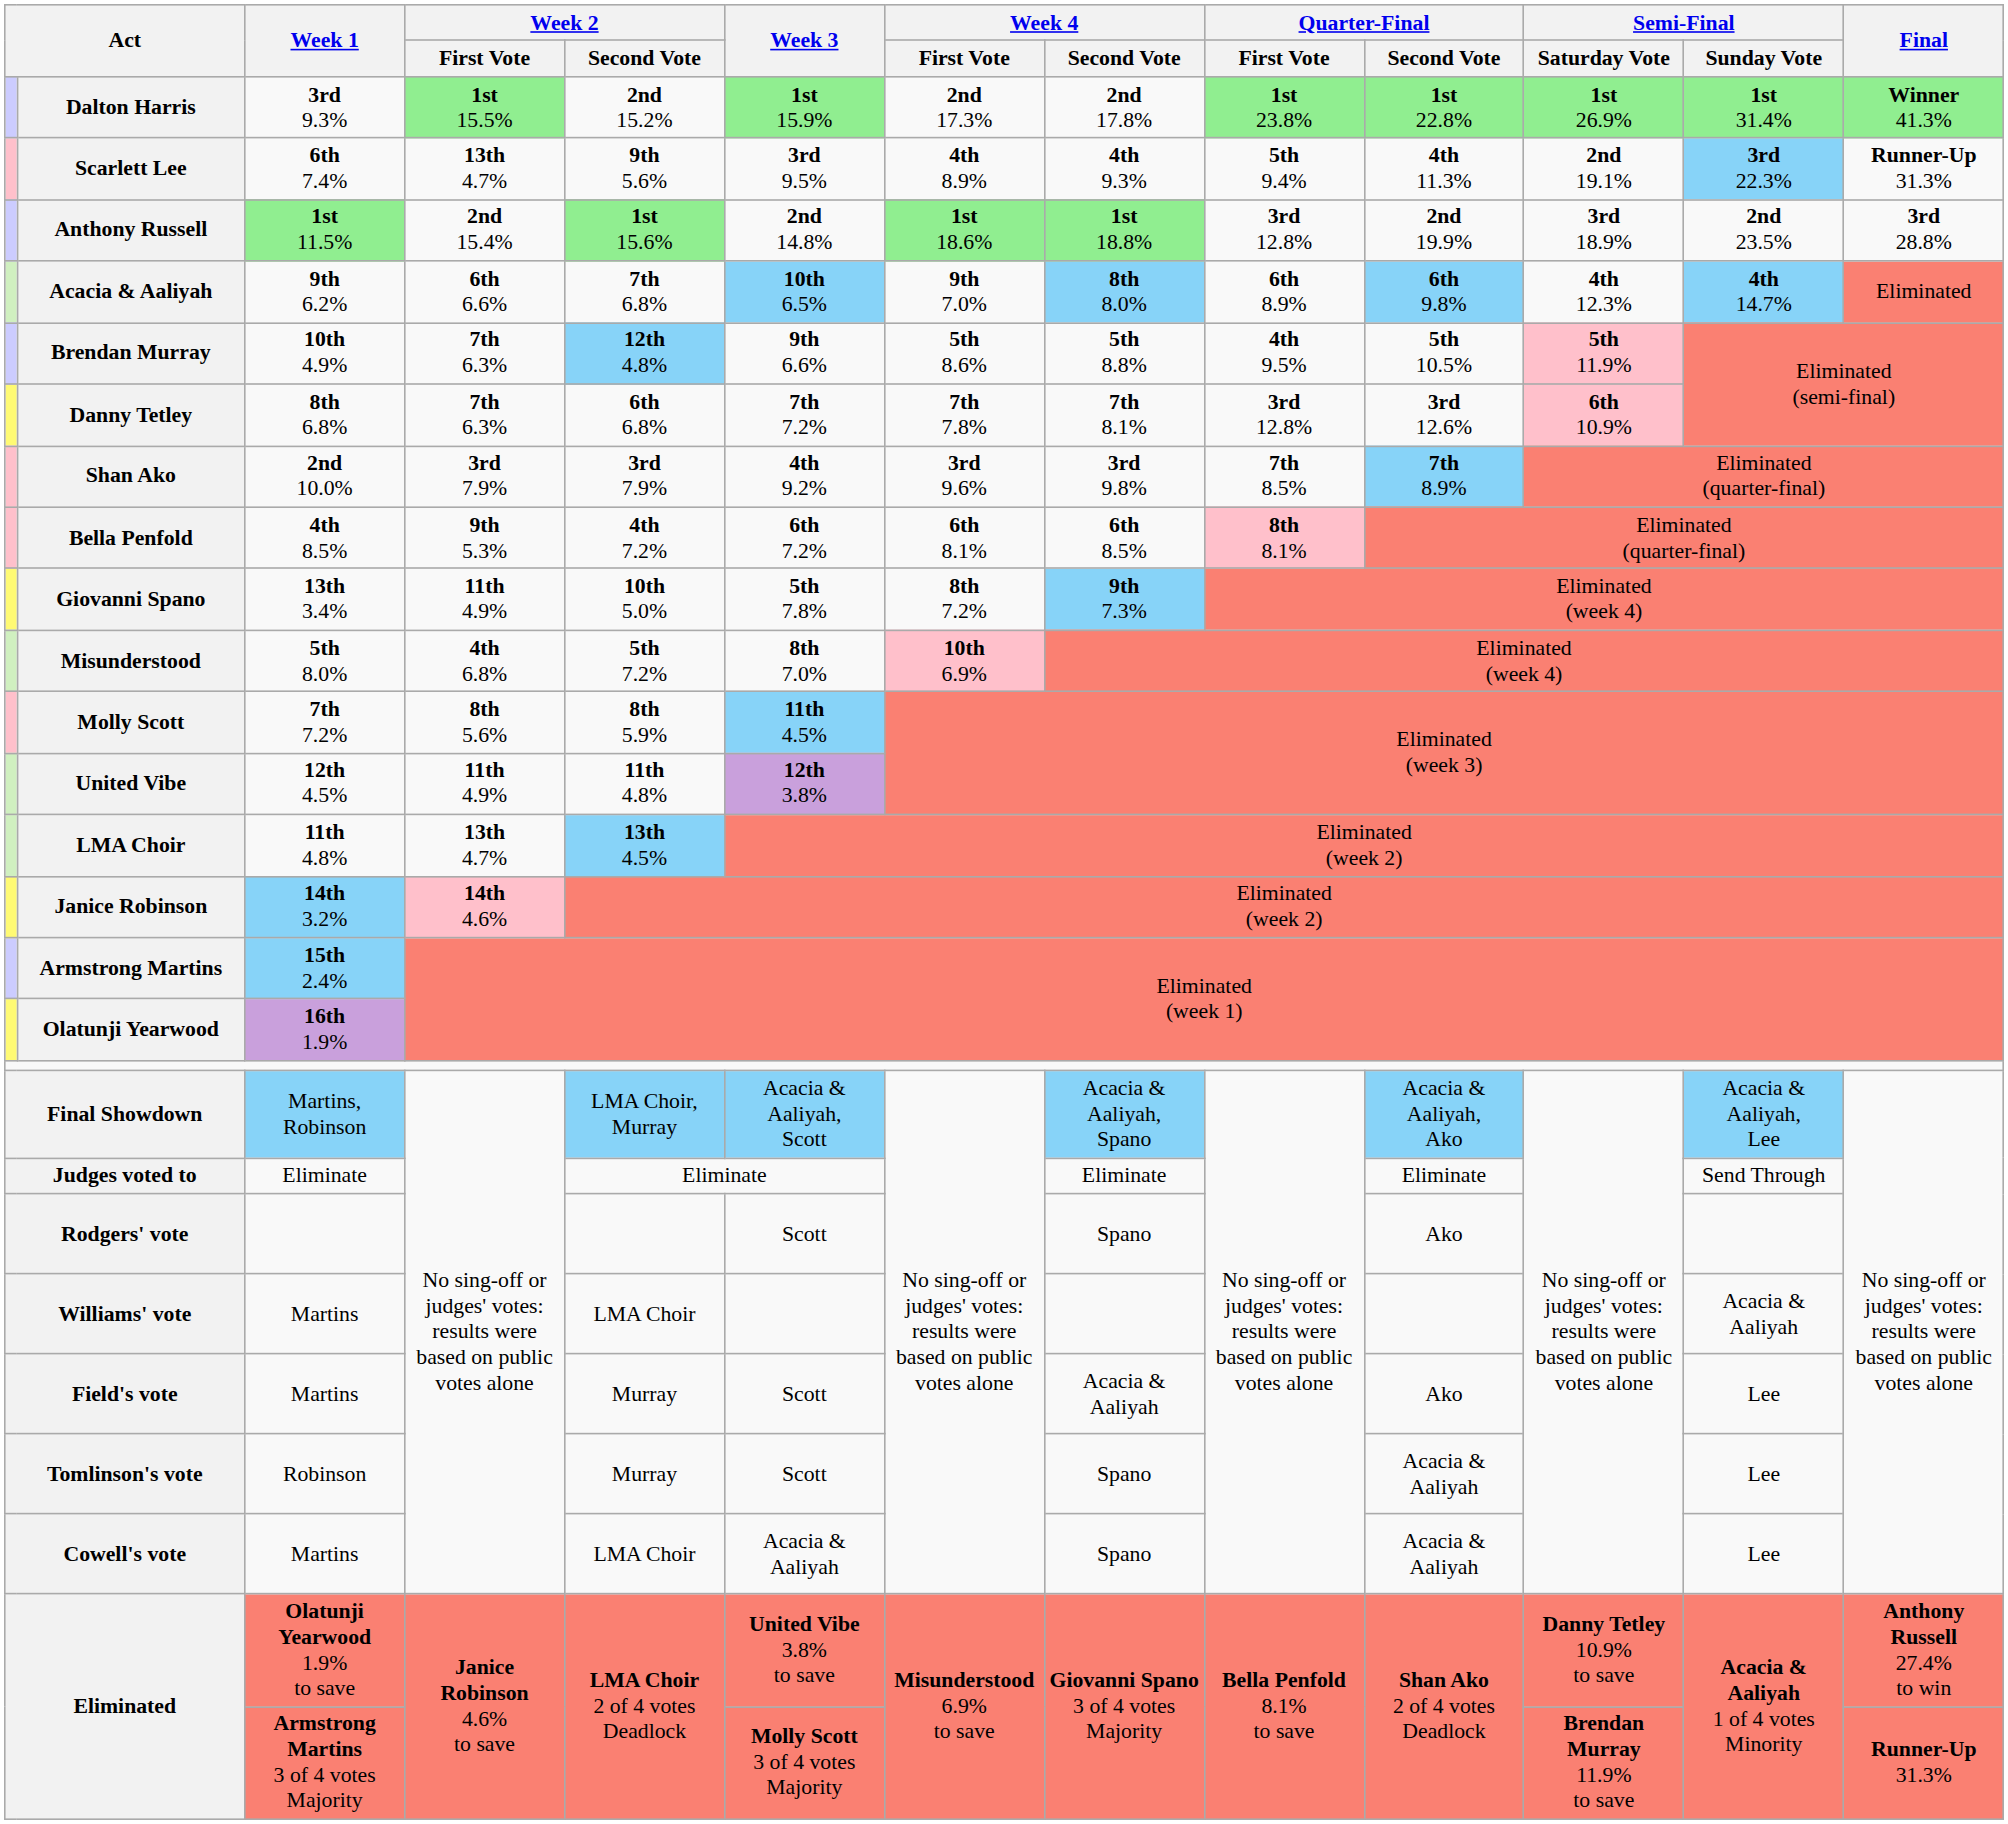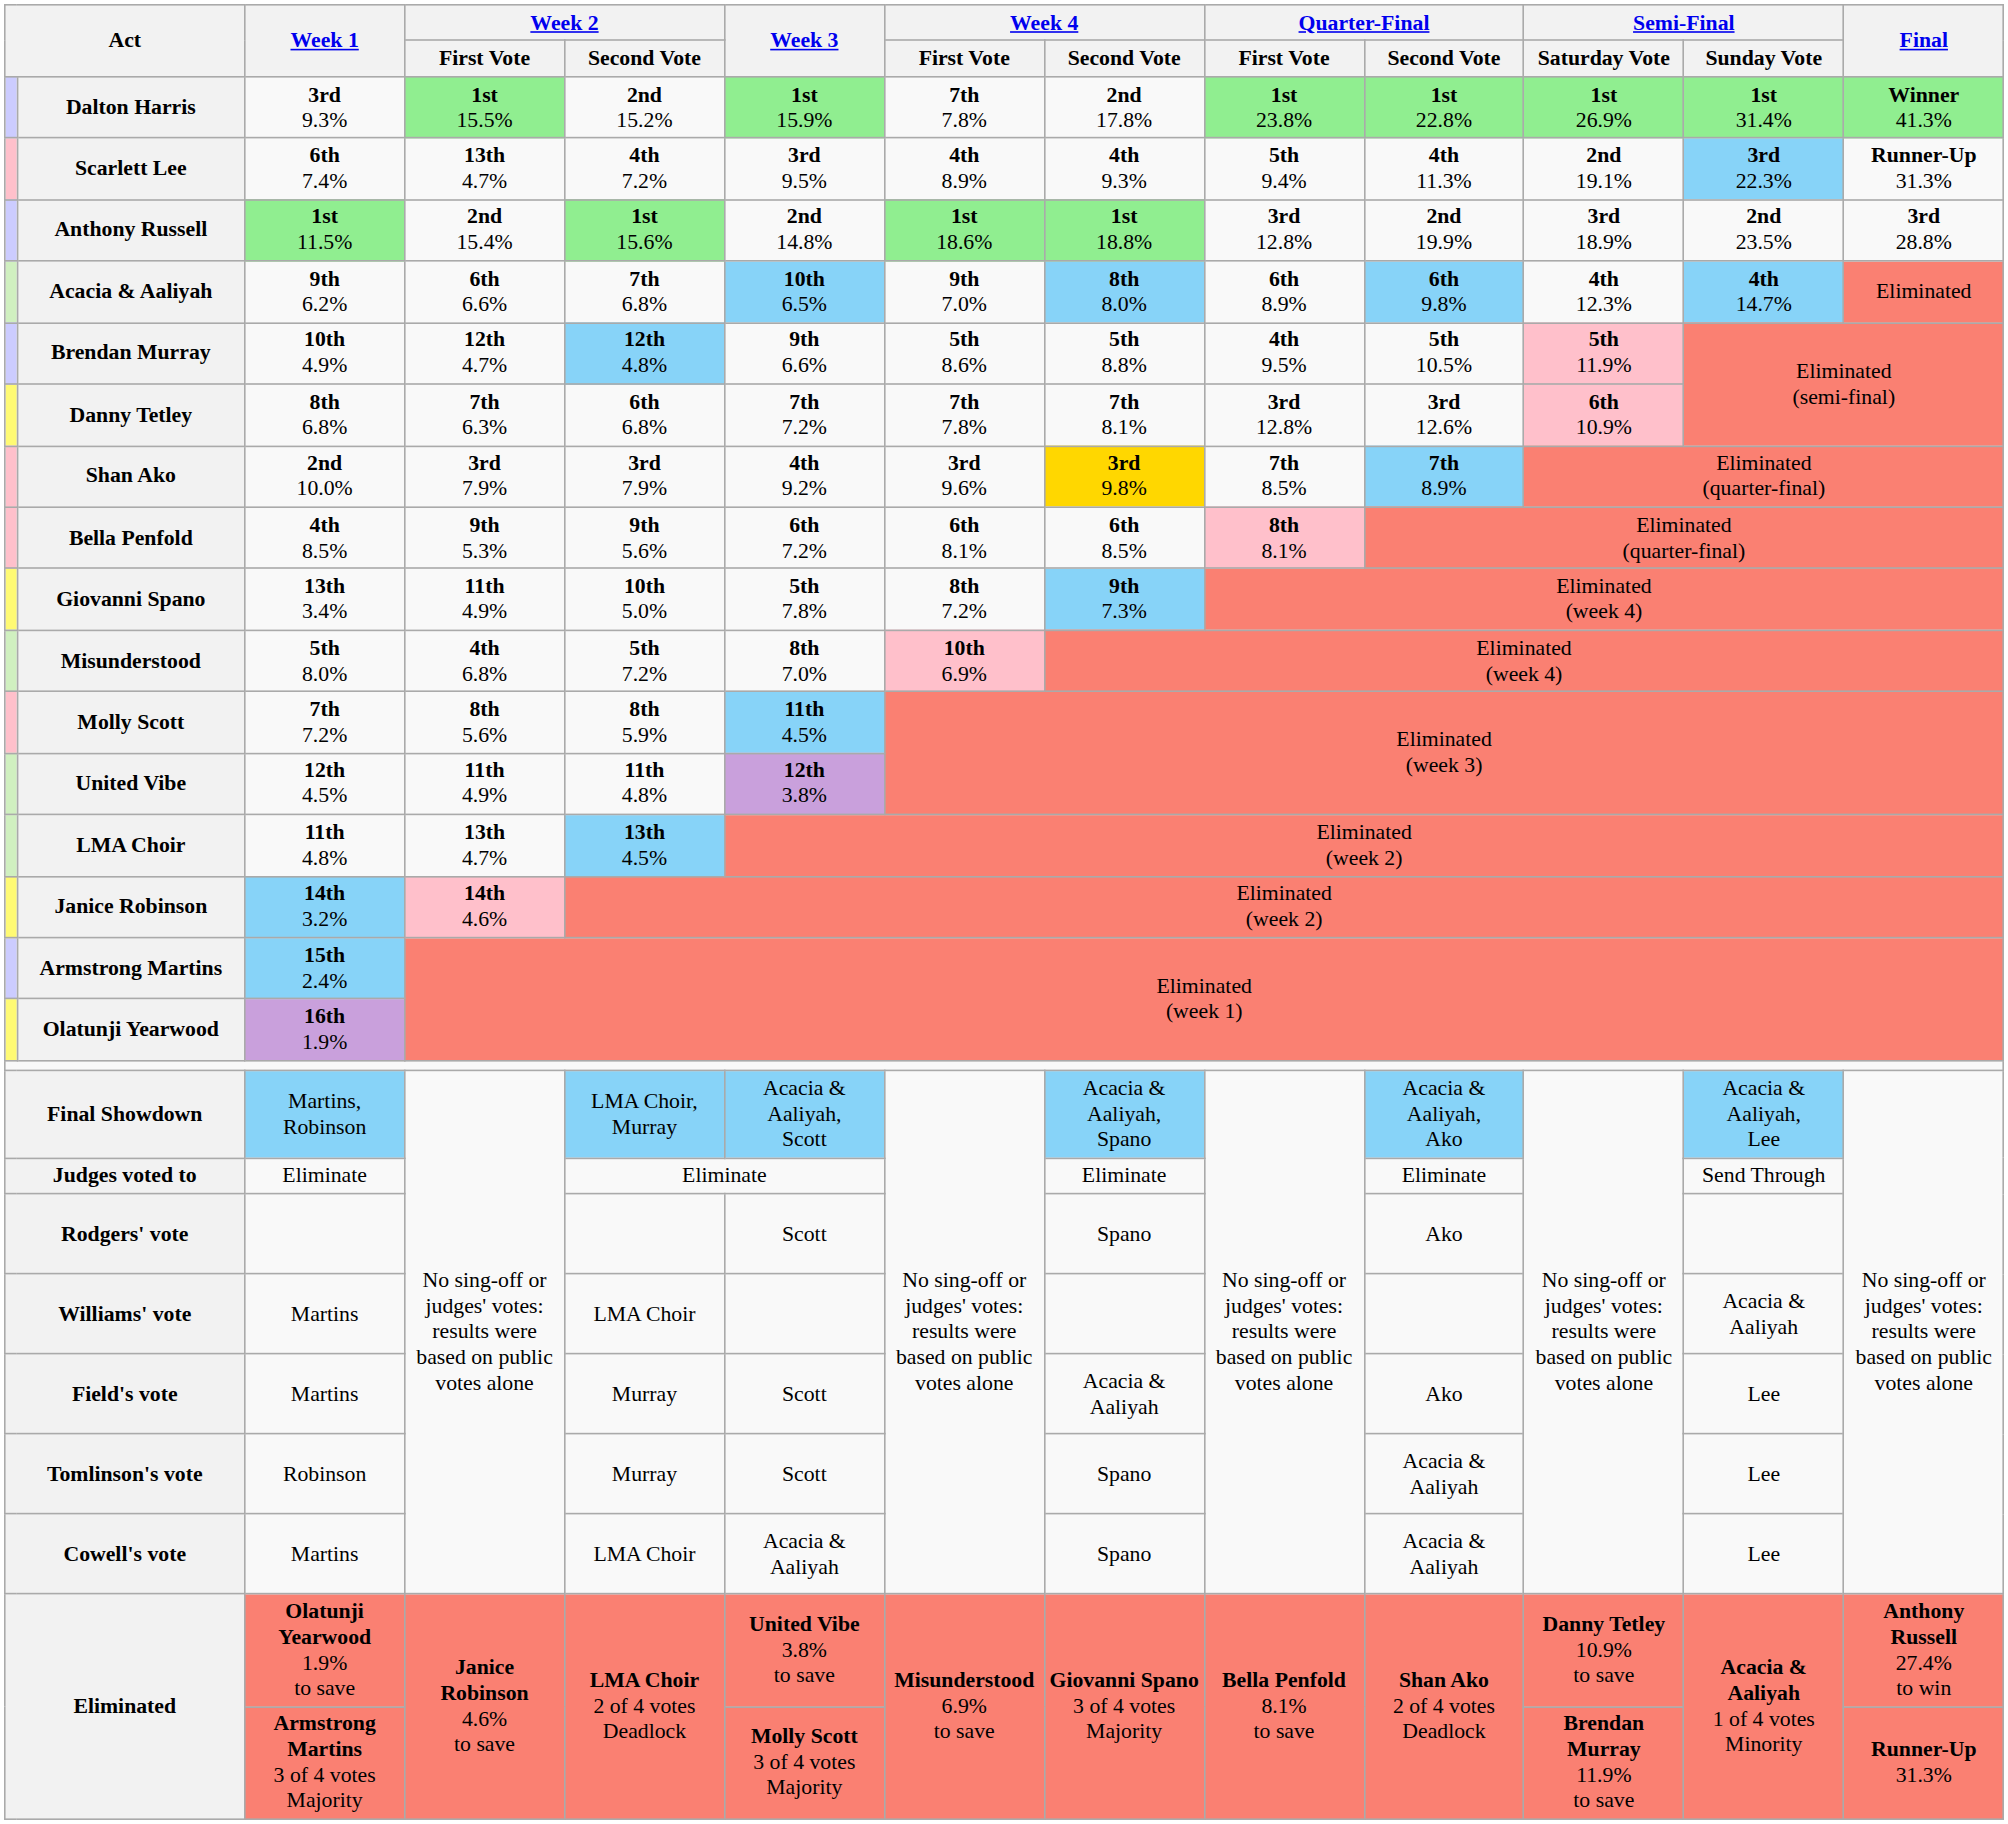(964, 106) 2nd 17.3% -> (964, 106) 7th 7.8%
(644, 168) 9th 5.6% -> (644, 168) 4th 7.2%
(485, 352) 7th 6.3% -> (485, 352) 12th 4.7%
(1124, 475) no background -> (1124, 475) gold background
(644, 537) 4th 7.2% -> (644, 537) 9th 5.6%
